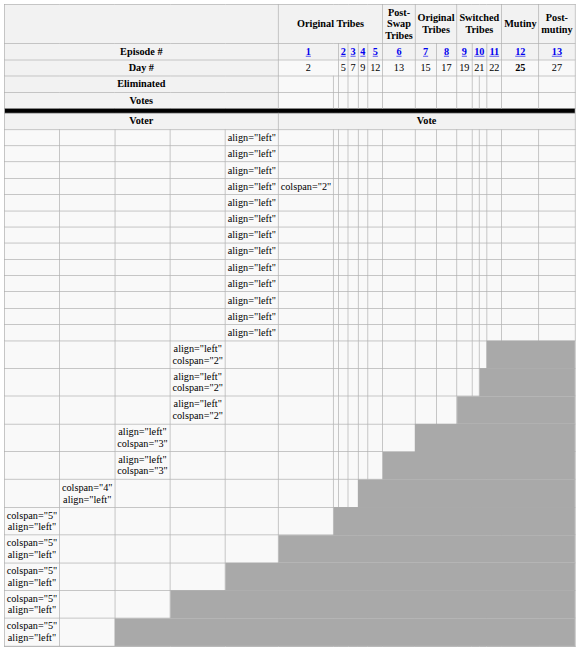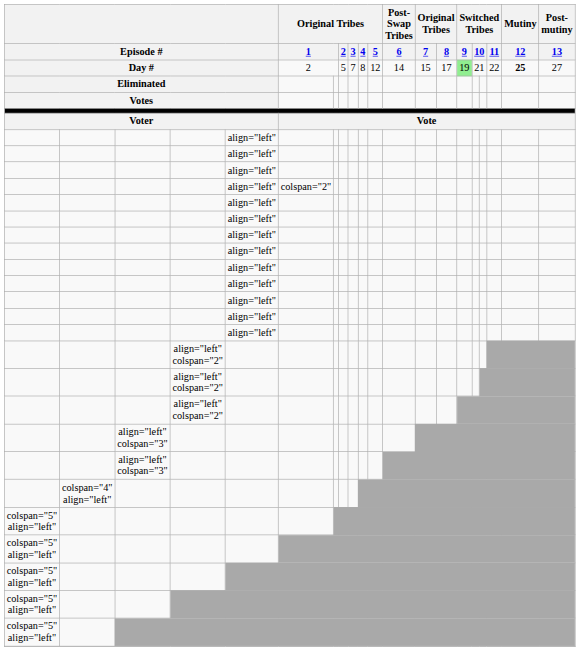(363, 68) 9 -> (363, 68) 8
(399, 68) 13 -> (399, 68) 14
(464, 68) no background -> (464, 68) lightgreen background
